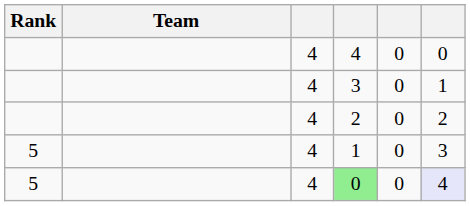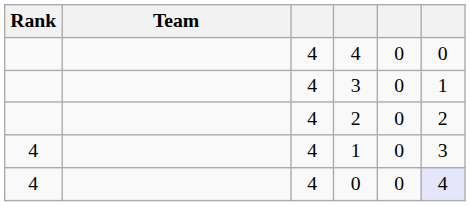(33, 151) 5 -> (33, 151) 4
(33, 183) 5 -> (33, 183) 4
(356, 183) lightgreen background -> (356, 183) no background
